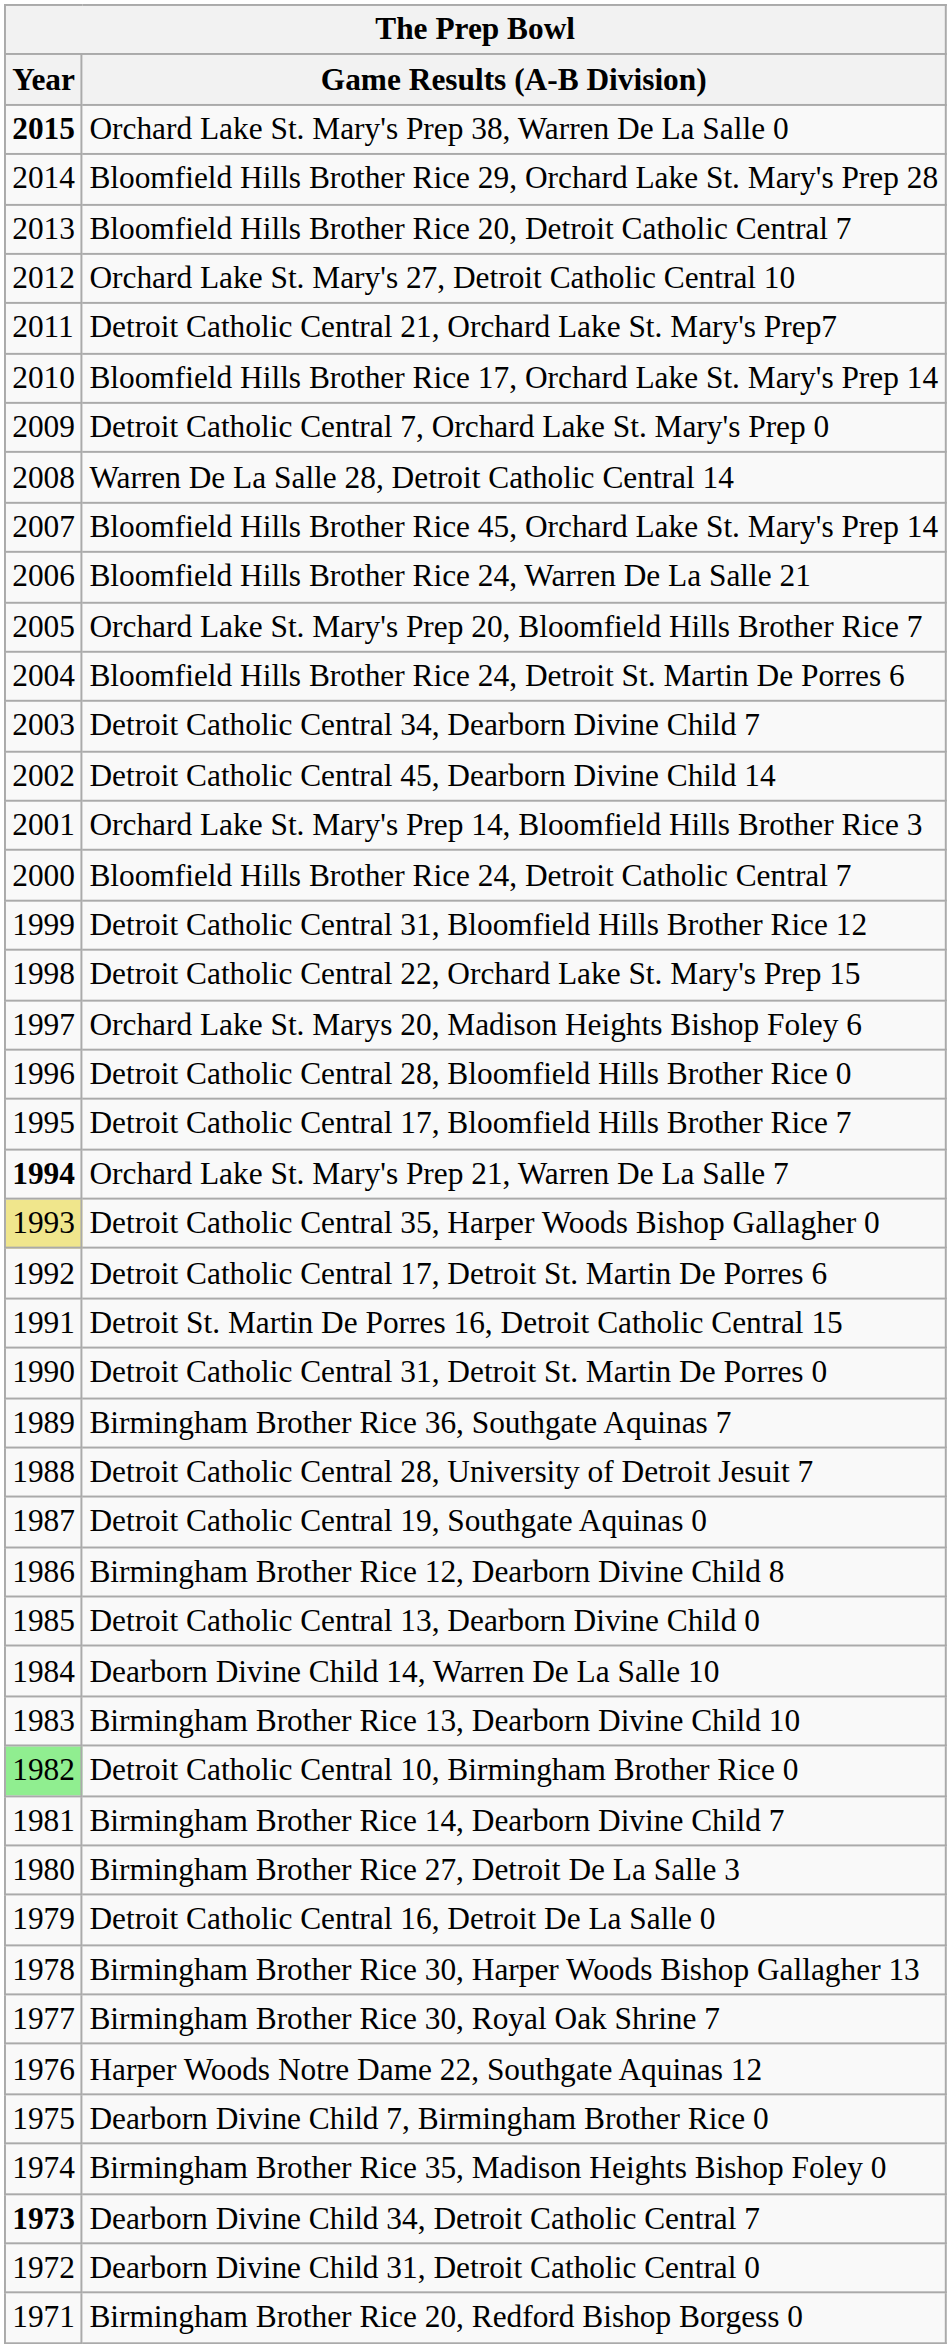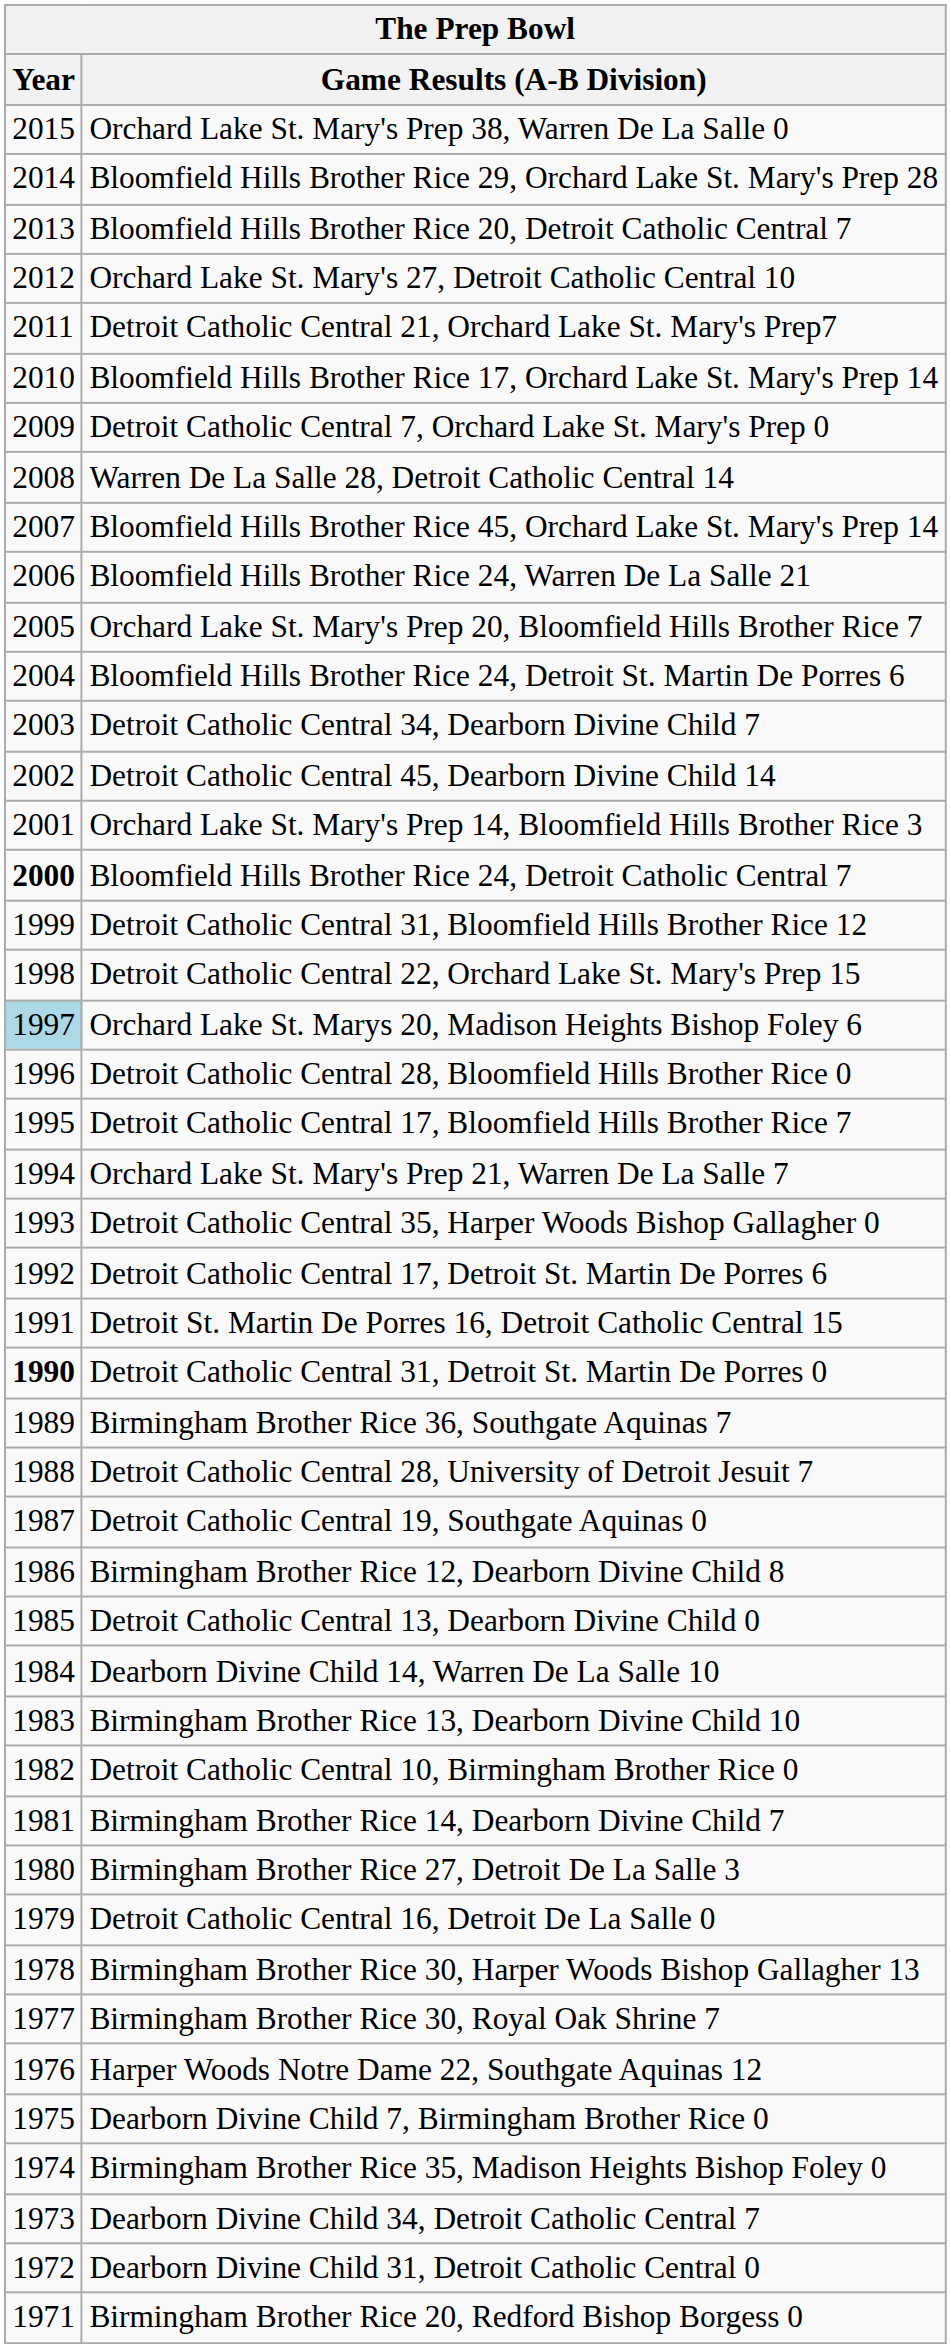(44, 128) bold -> (44, 128) normal
(44, 874) normal -> (44, 874) bold
(44, 1024) no background -> (44, 1024) lightblue background
(44, 1173) bold -> (44, 1173) normal
(44, 1223) khaki background -> (44, 1223) no background
(44, 1372) normal -> (44, 1372) bold
(44, 1770) lightgreen background -> (44, 1770) no background
(44, 2217) bold -> (44, 2217) normal
